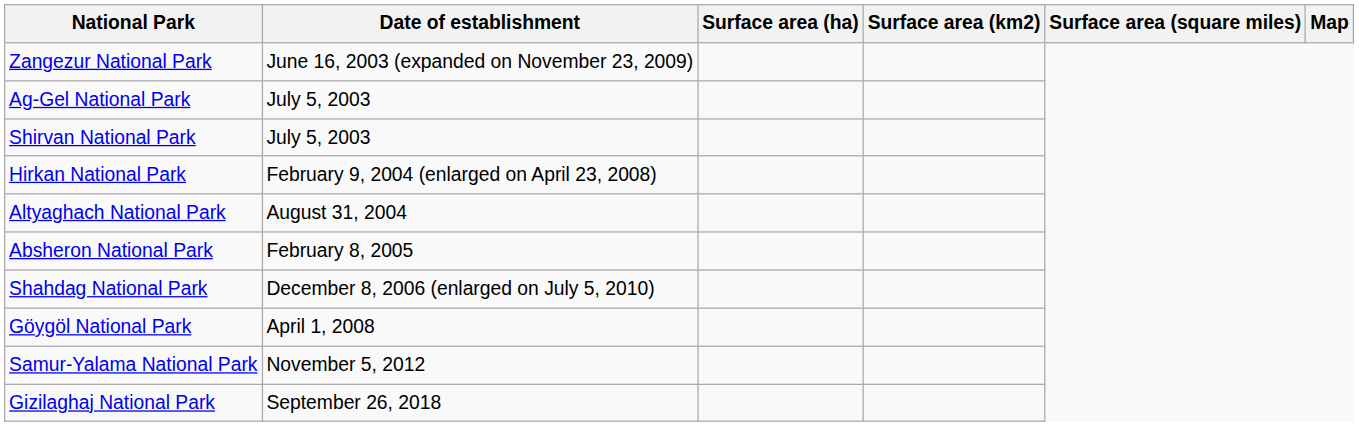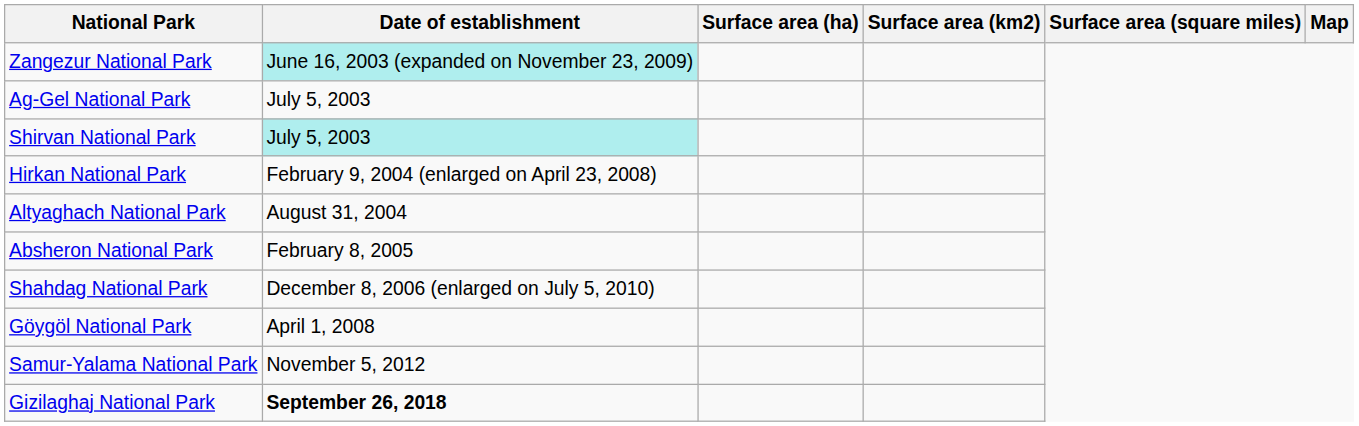(480, 61) no background -> (480, 61) paleturquoise background
(318, 136) no background -> (318, 136) paleturquoise background
(354, 402) normal -> (357, 402) bold
